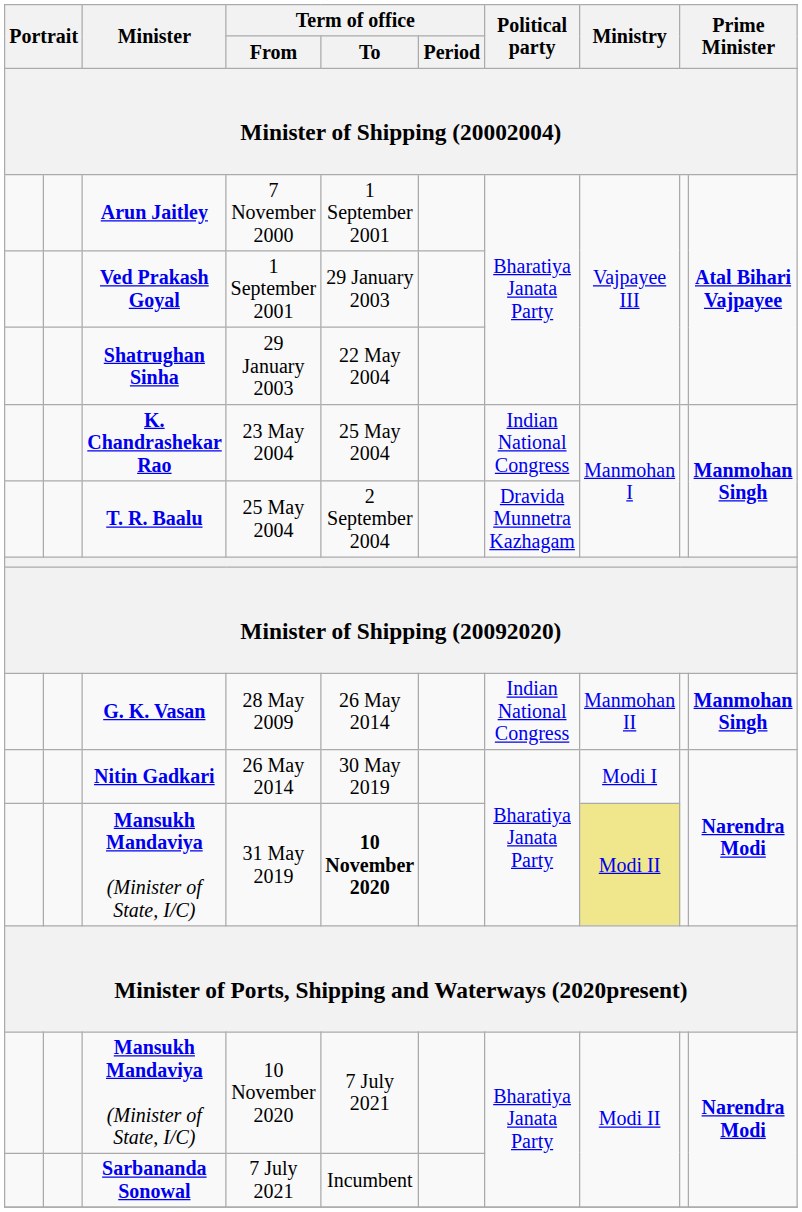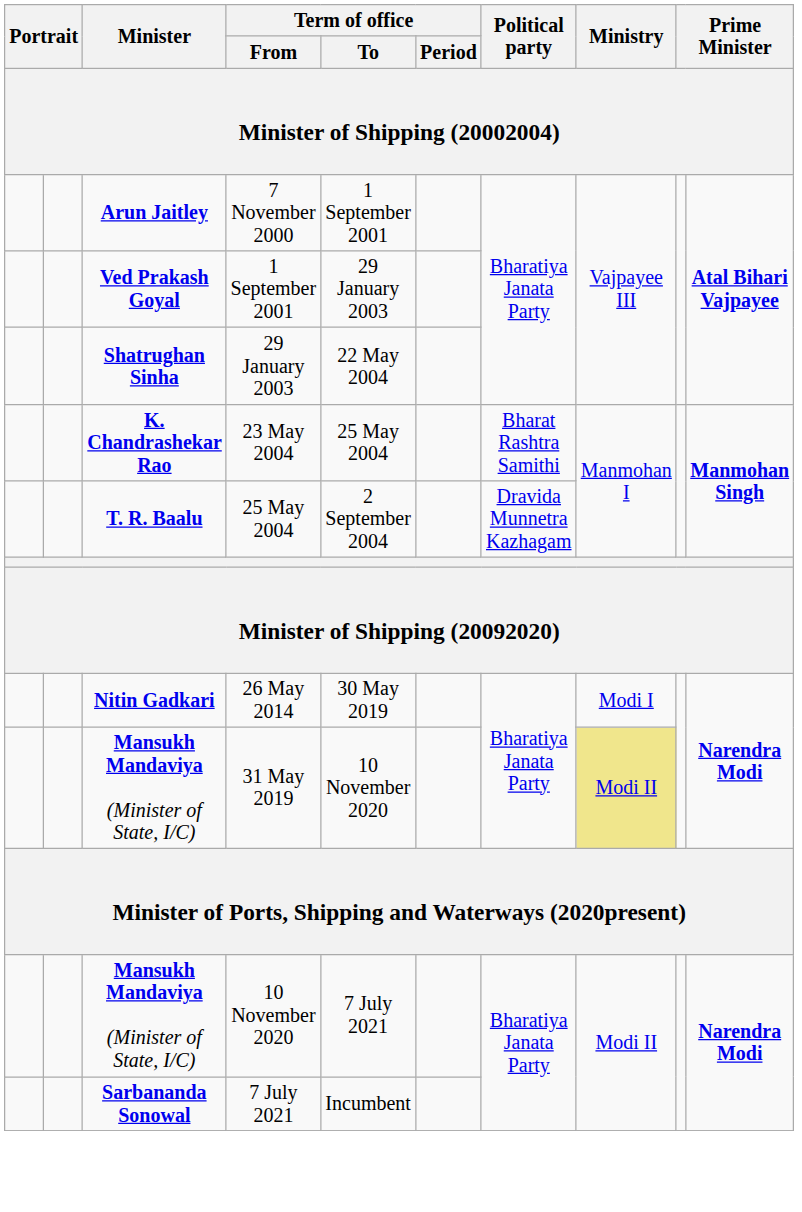(532, 442) Indian National Congress -> (529, 442) Bharat Rashtra Samithi
- row: (273, 711)
(370, 864) bold -> (368, 787) normal
